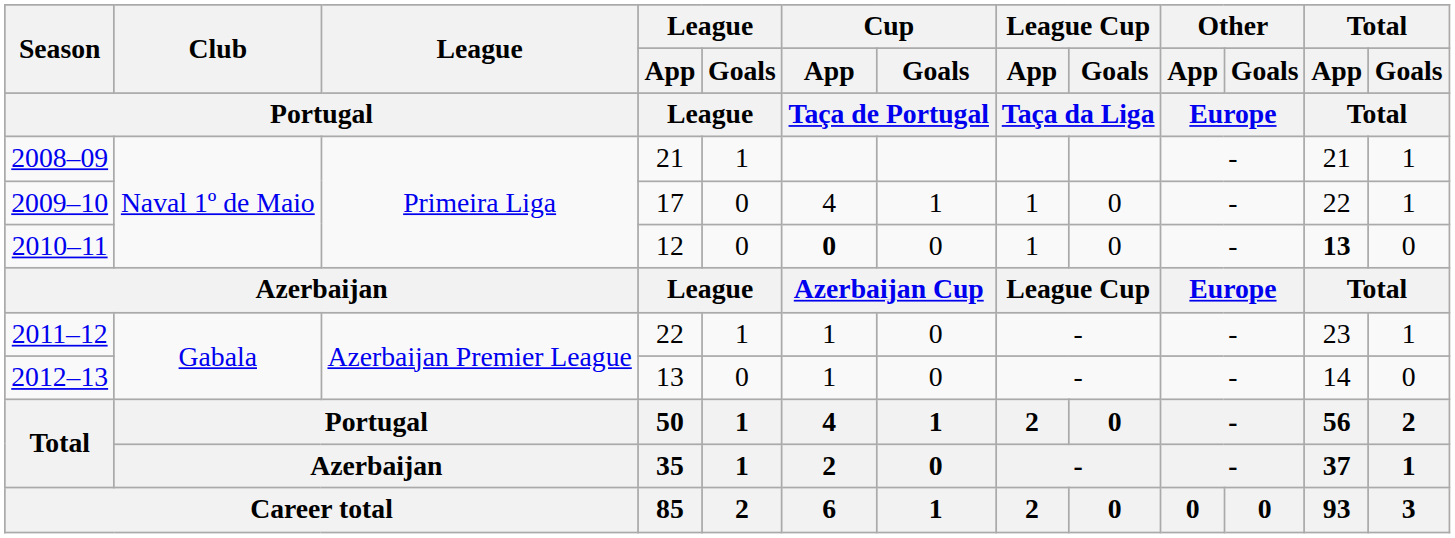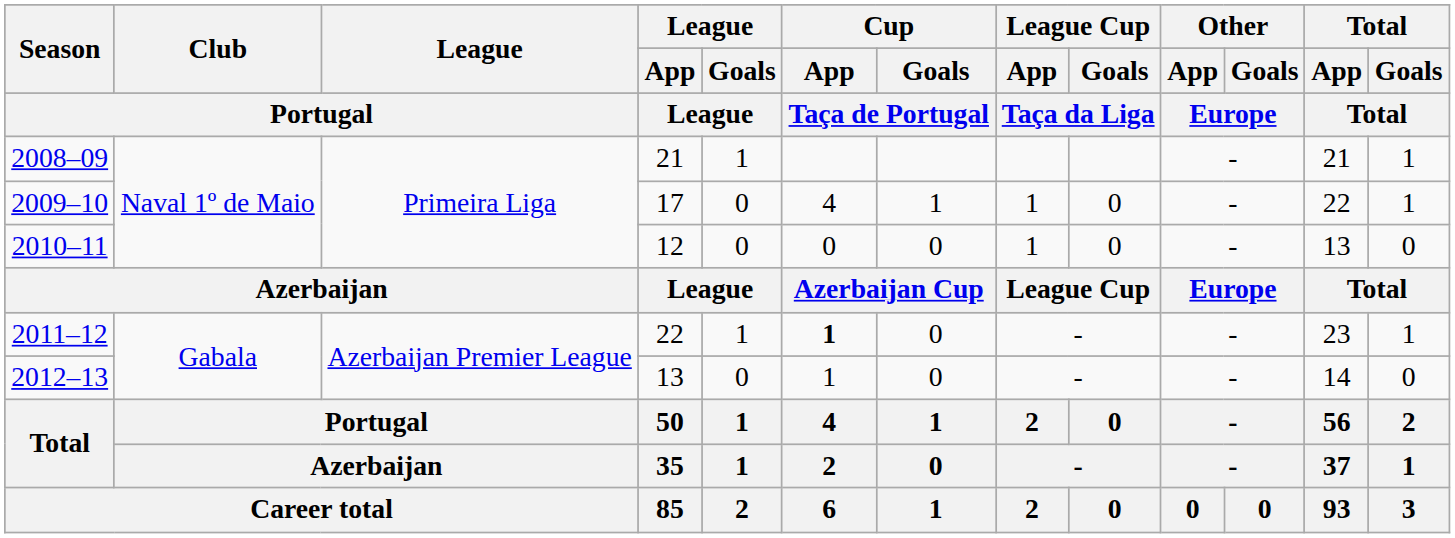(829, 245) bold -> (829, 245) normal
(1337, 245) bold -> (1337, 245) normal
(829, 333) normal -> (829, 333) bold
